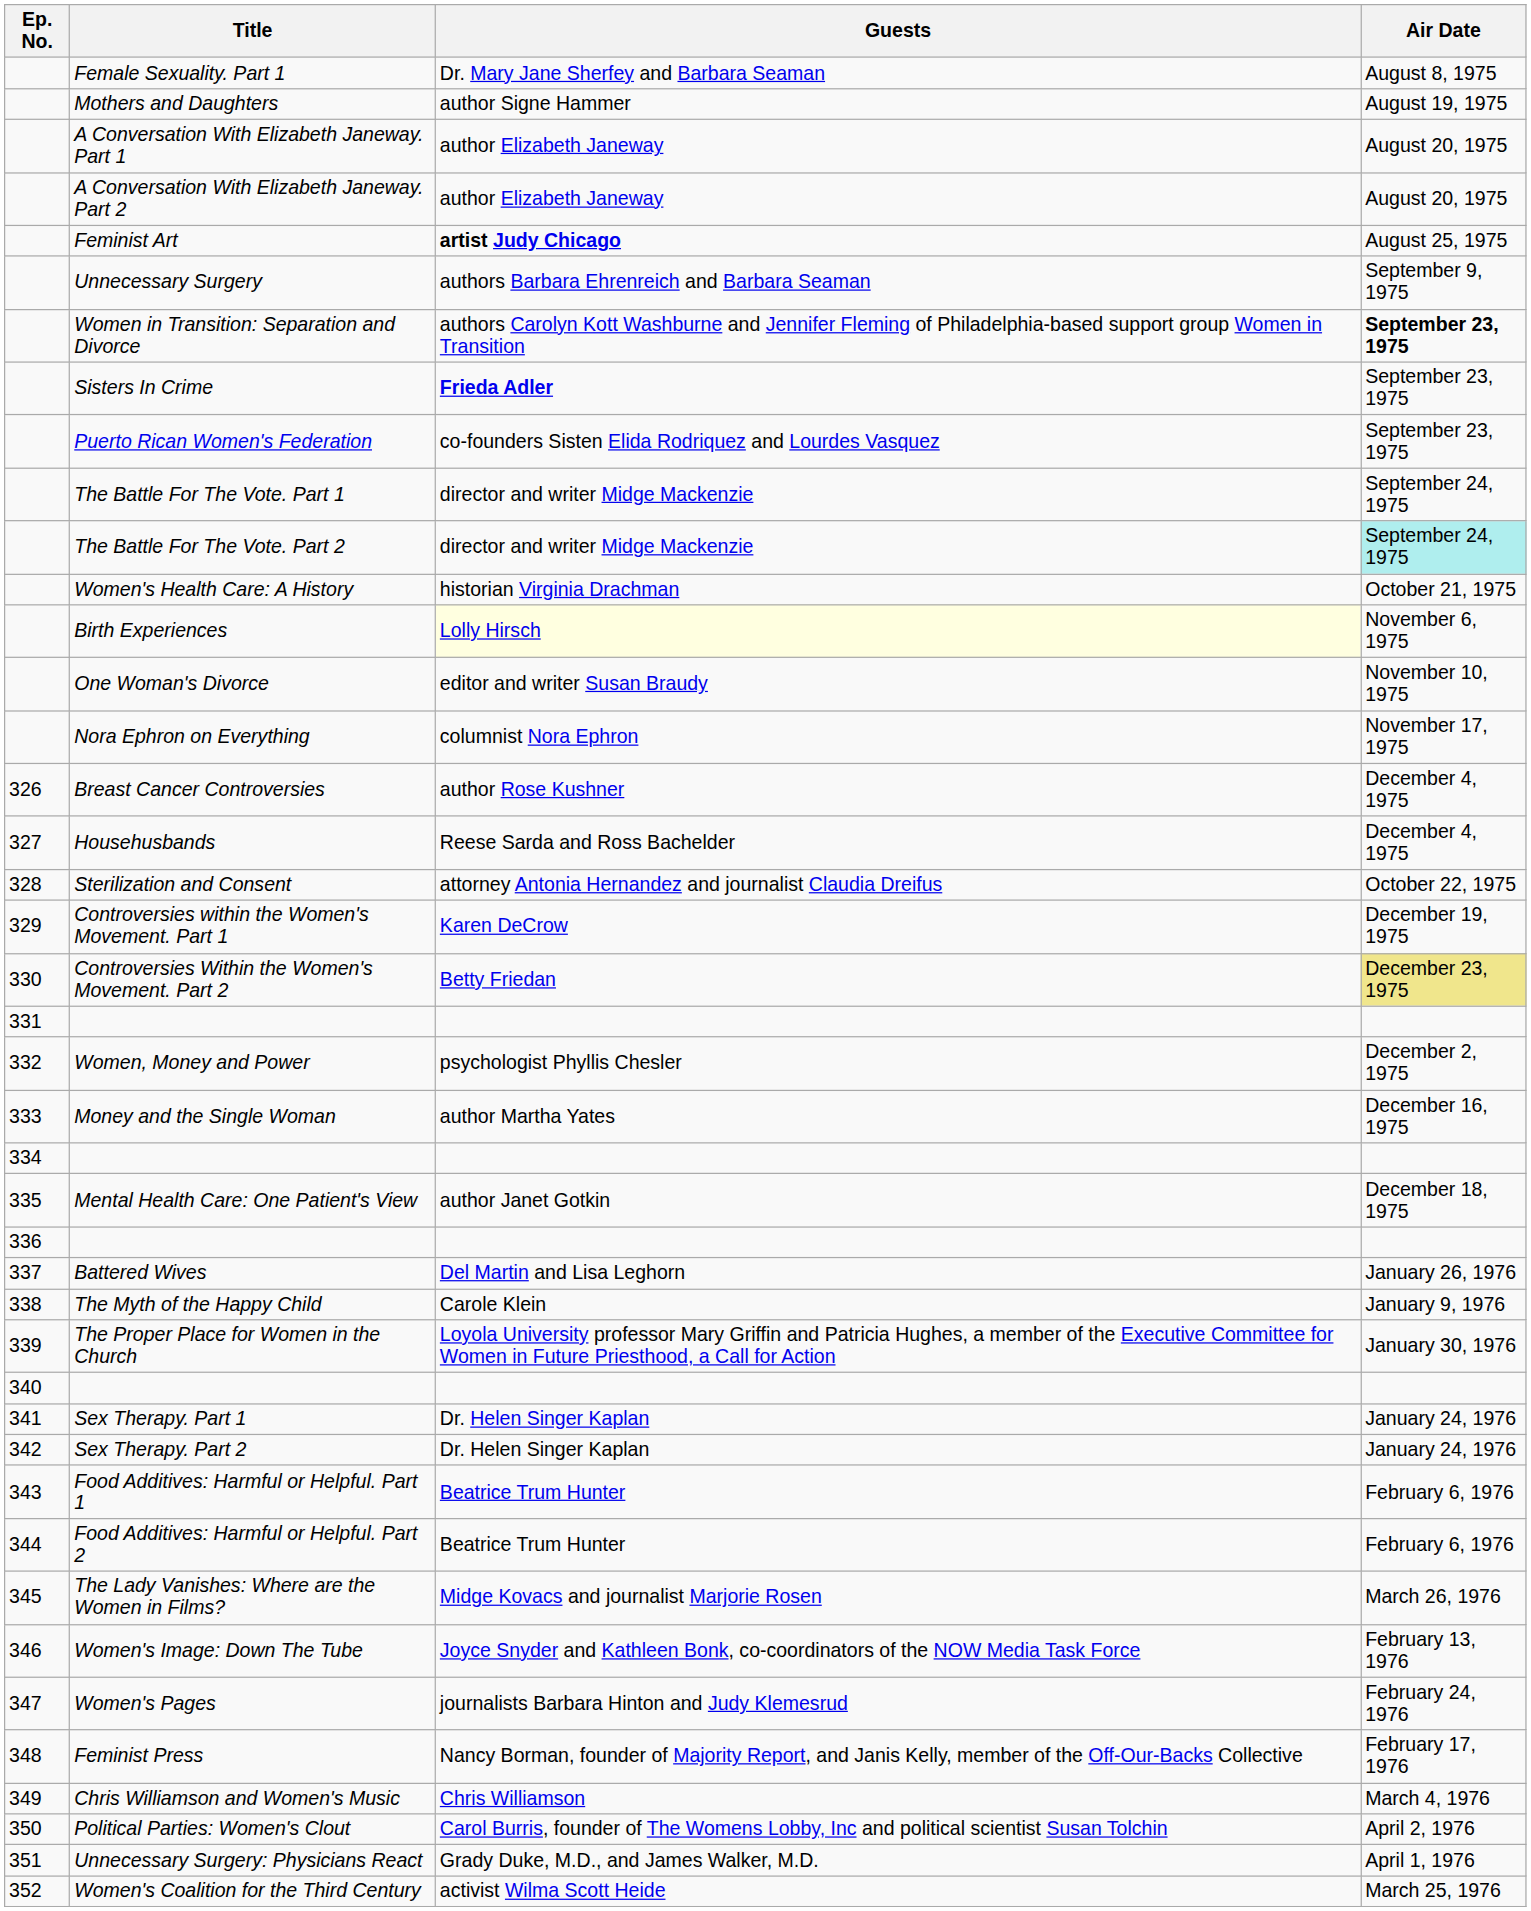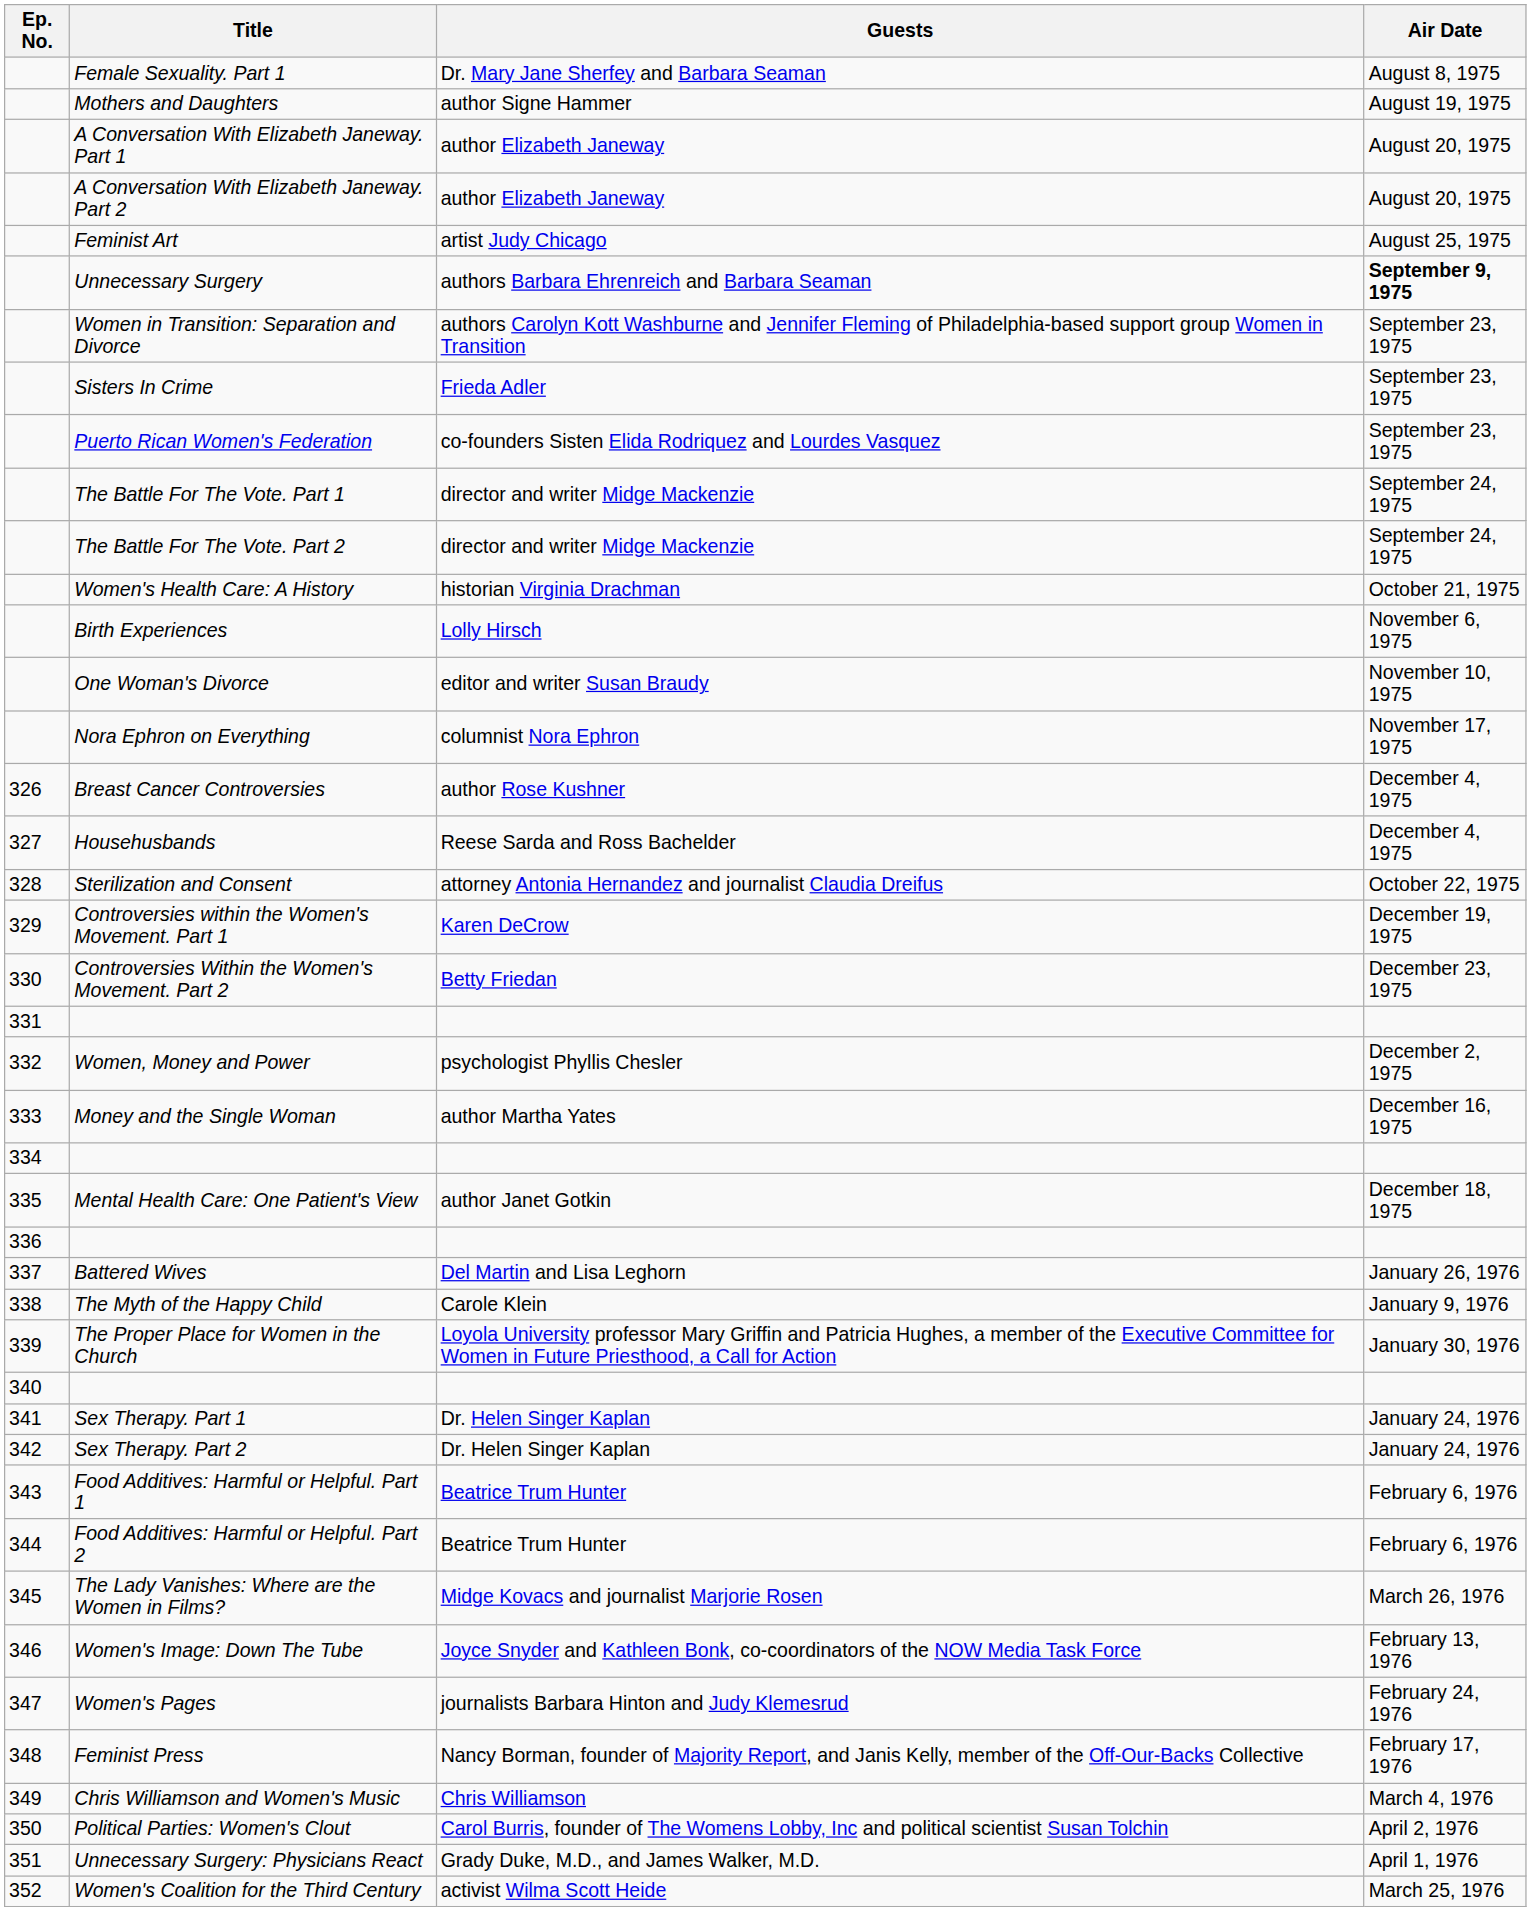(530, 240) bold -> (524, 240) normal
(1424, 282) normal -> (1430, 282) bold
(1432, 335) bold -> (1433, 335) normal
(496, 388) bold -> (493, 388) normal
(1429, 547) paleturquoise background -> (1433, 547) no background
(490, 631) lightyellow background -> (491, 631) no background
(1427, 979) khaki background -> (1430, 979) no background
